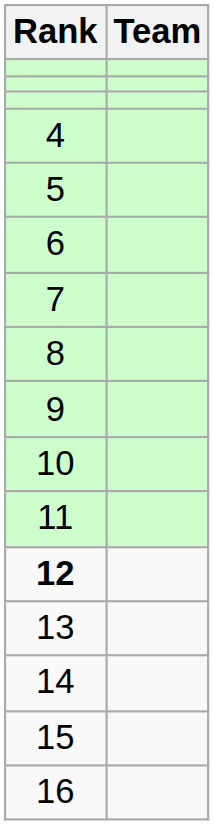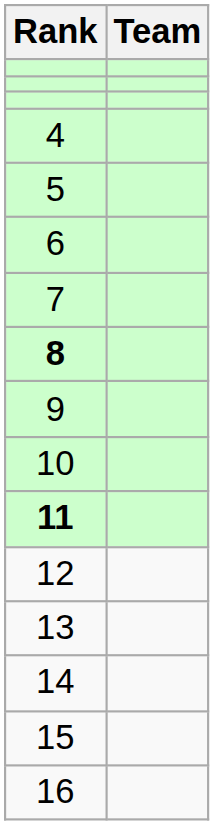(55, 353) normal -> (55, 353) bold
(55, 518) normal -> (55, 518) bold
(55, 572) bold -> (55, 572) normal
